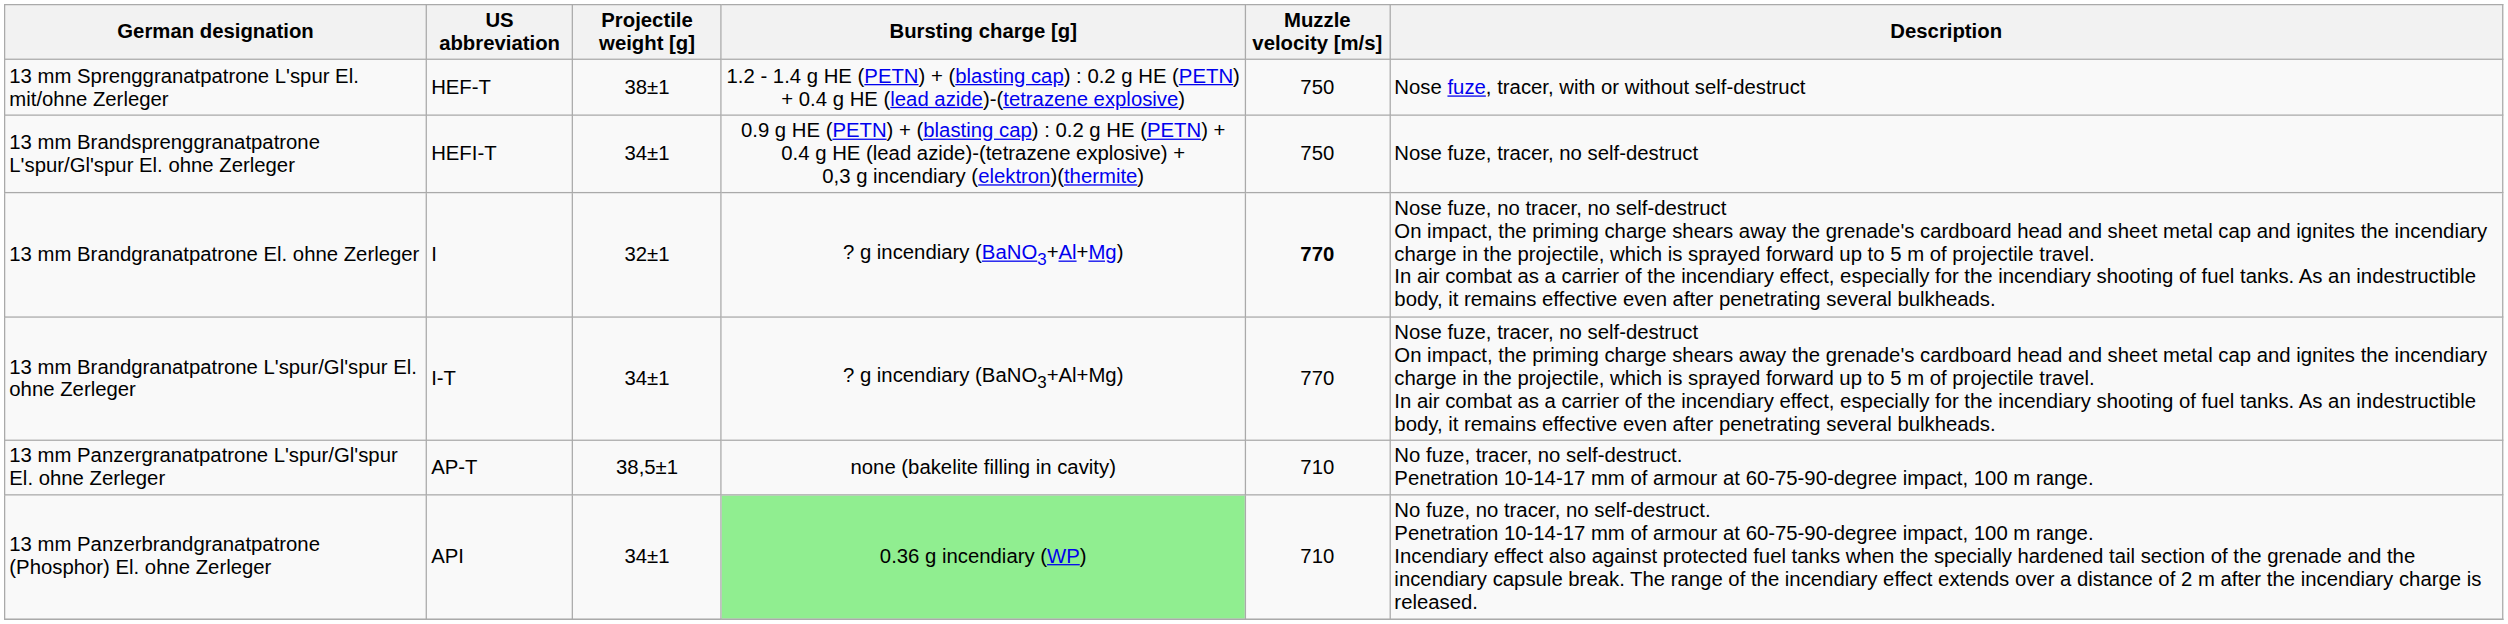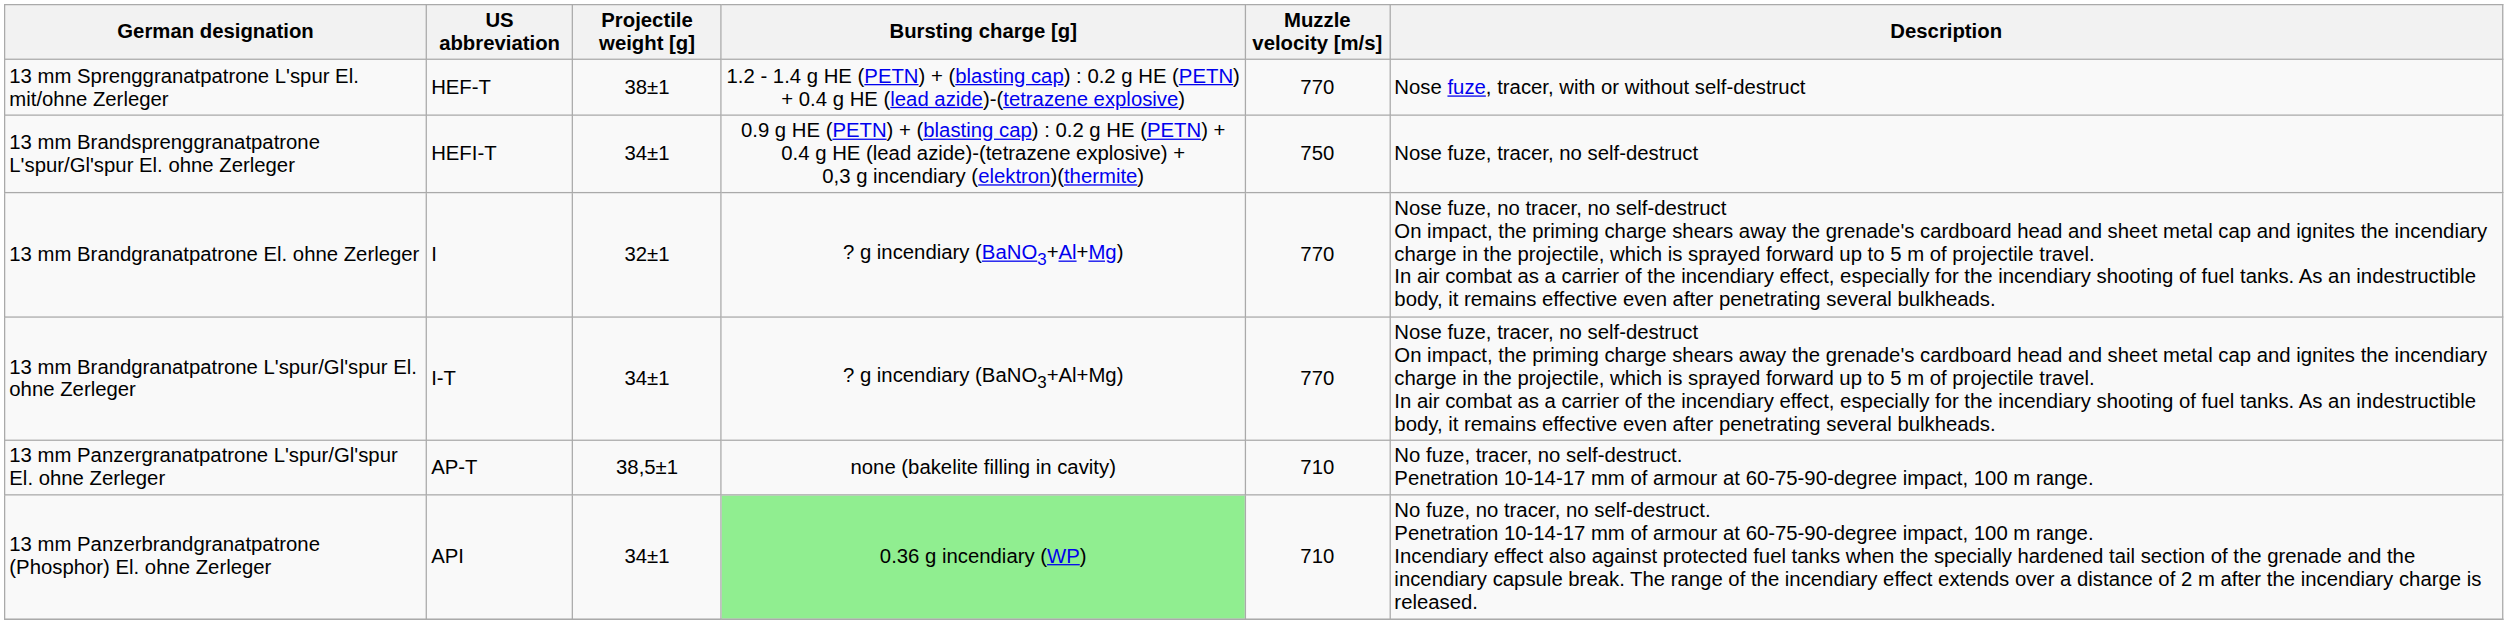(1317, 87) 750 -> (1317, 87) 770
(1317, 254) bold -> (1317, 254) normal
